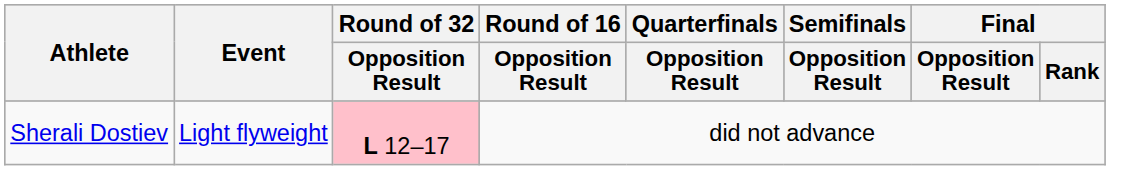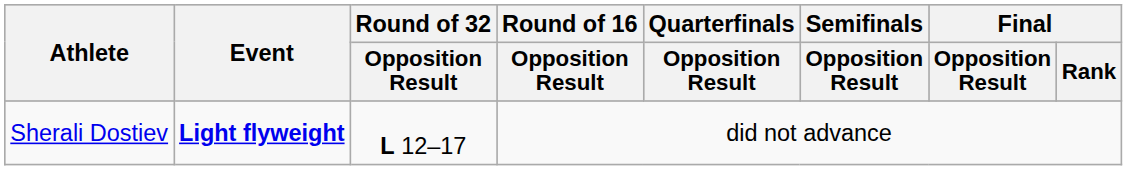(253, 133) normal -> (262, 133) bold
(406, 146) pink background -> (423, 146) no background
